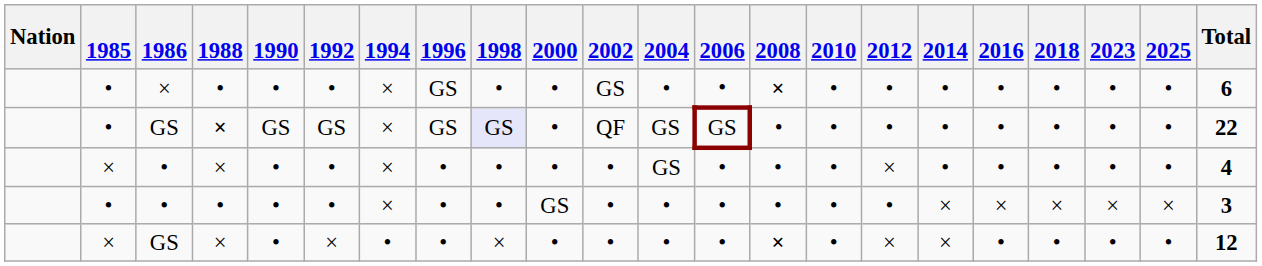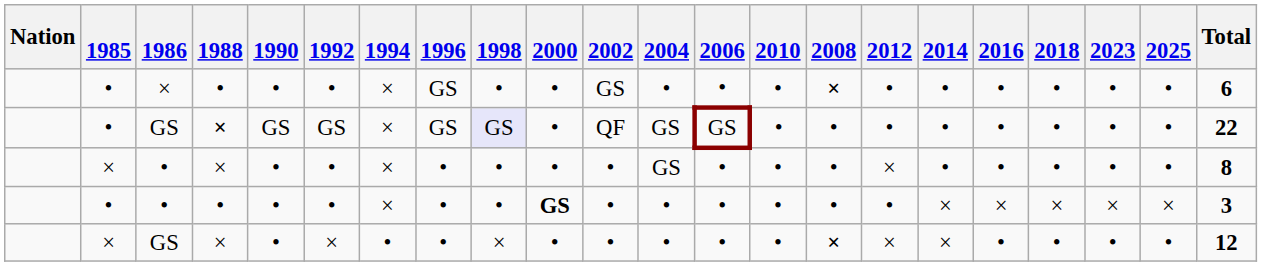columns swapped: (778, 50) <-> (834, 50)
(1226, 167) 4 -> (1226, 167) 8
(555, 205) normal -> (555, 205) bold
